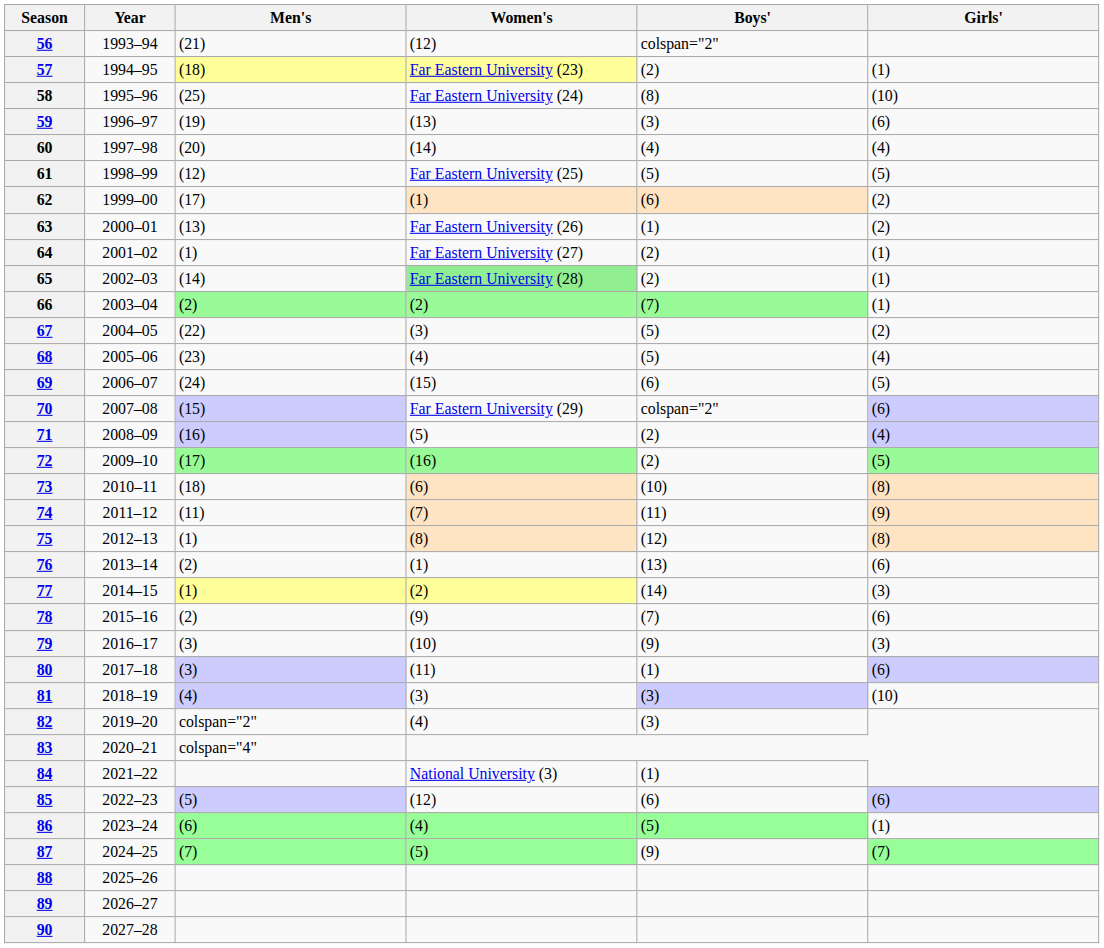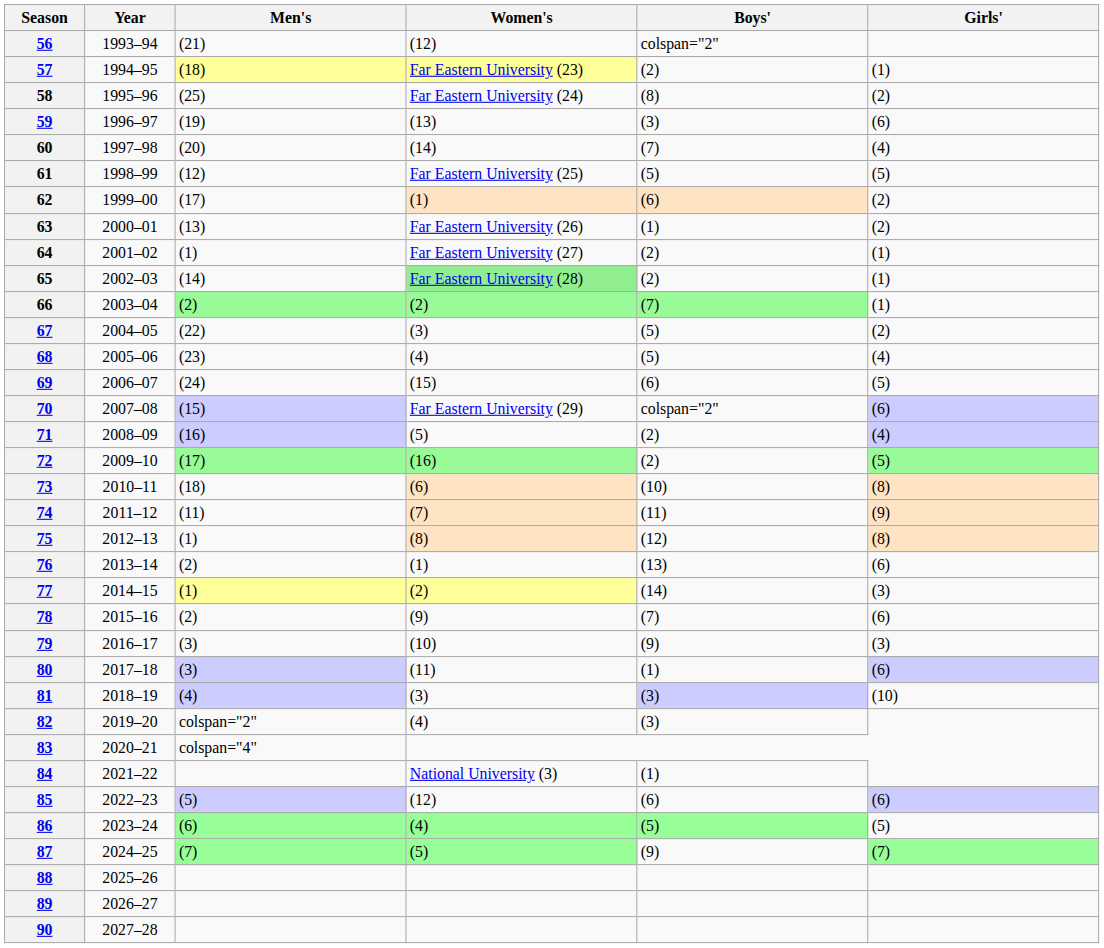(885, 95) (10) -> (881, 95) (2)
(650, 148) (4) -> (650, 148) (7)
(881, 825) (1) -> (881, 825) (5)
